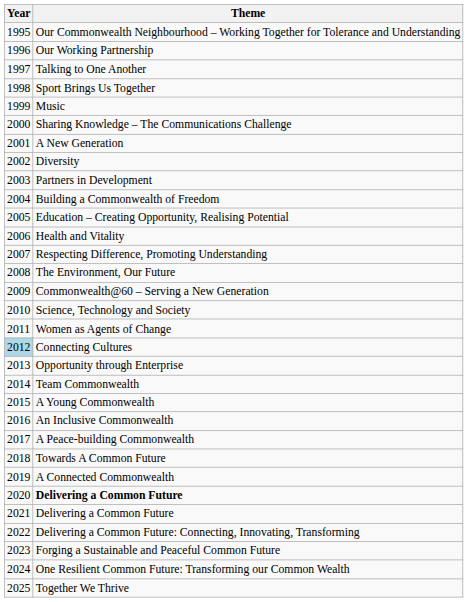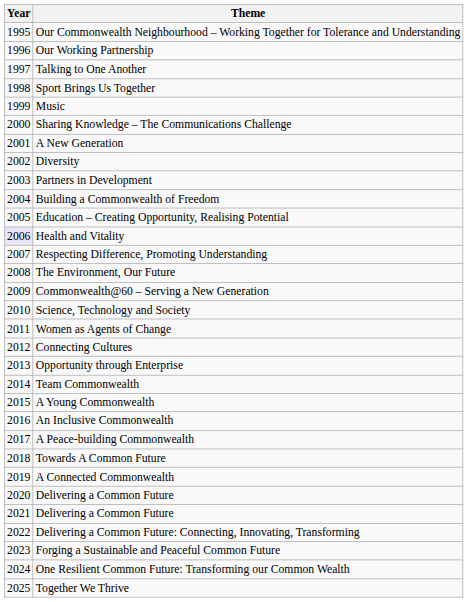(19, 236) no background -> (19, 236) lavender background
(19, 347) lightblue background -> (19, 347) no background
(109, 495) bold -> (105, 495) normal
